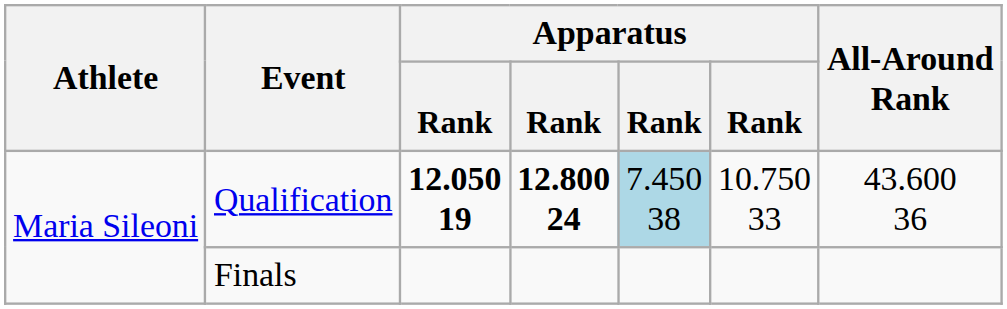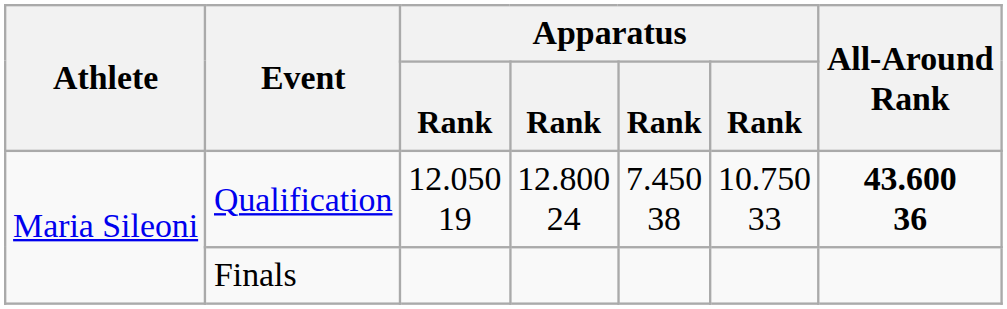(455, 198) bold -> (455, 198) normal
(564, 198) bold -> (564, 198) normal
(664, 198) lightblue background -> (664, 198) no background
(910, 198) normal -> (910, 198) bold
